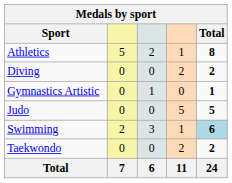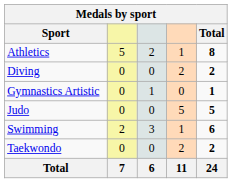(212, 129) lightblue background -> (212, 129) no background
